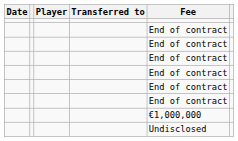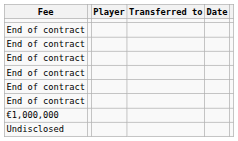columns swapped: (17, 11) <-> (188, 11)
